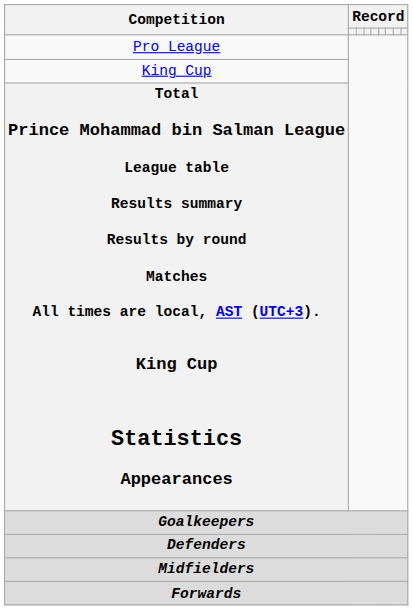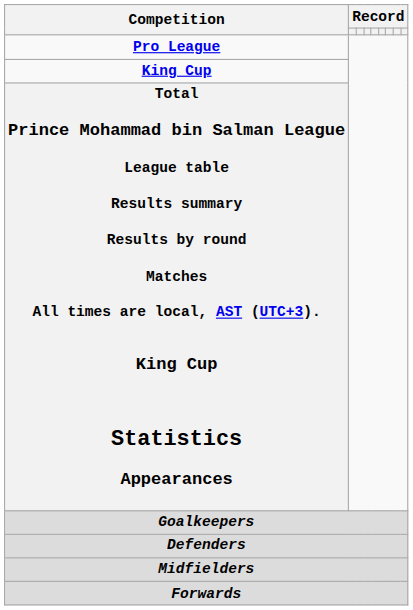(177, 47) normal -> (177, 47) bold
(177, 71) normal -> (177, 71) bold
